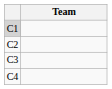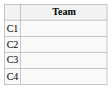(13, 28) lightgrey background -> (13, 28) no background
